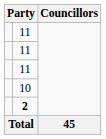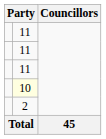(25, 87) no background -> (25, 87) lightyellow background
(25, 106) bold -> (25, 106) normal
